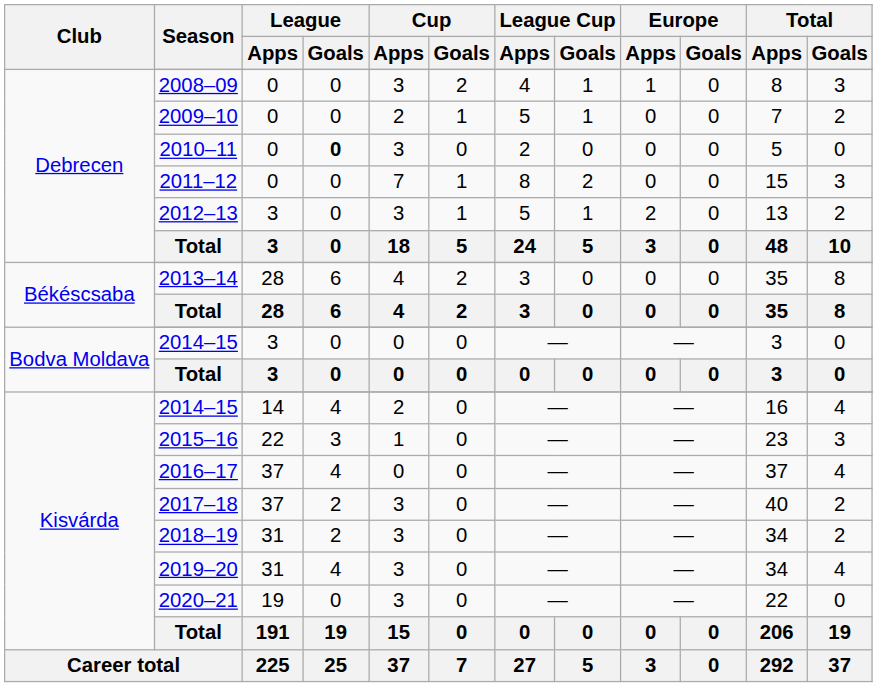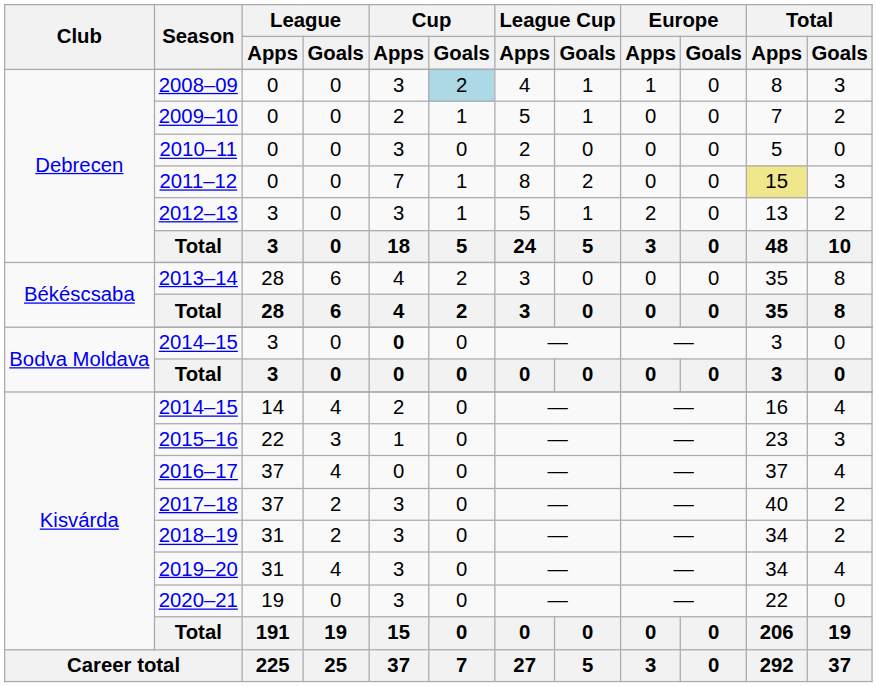(462, 85) no background -> (462, 85) lightblue background
(336, 149) bold -> (336, 149) normal
(777, 181) no background -> (777, 181) khaki background
(399, 342) normal -> (399, 342) bold
